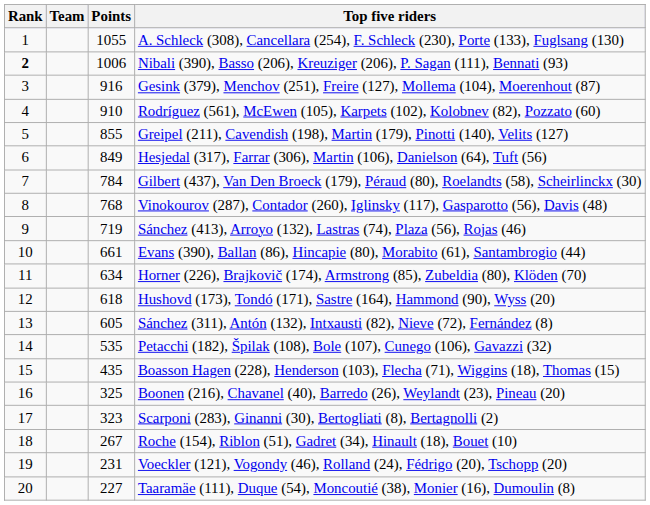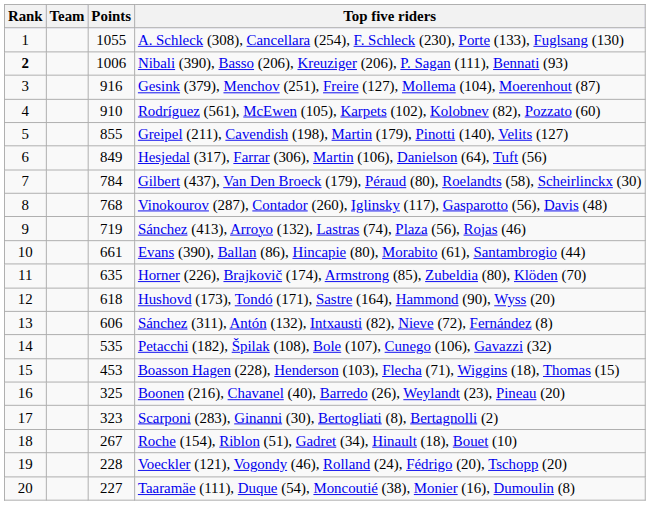(111, 275) 634 -> (111, 275) 635
(111, 323) 605 -> (111, 323) 606
(111, 370) 435 -> (111, 370) 453
(111, 464) 231 -> (111, 464) 228
